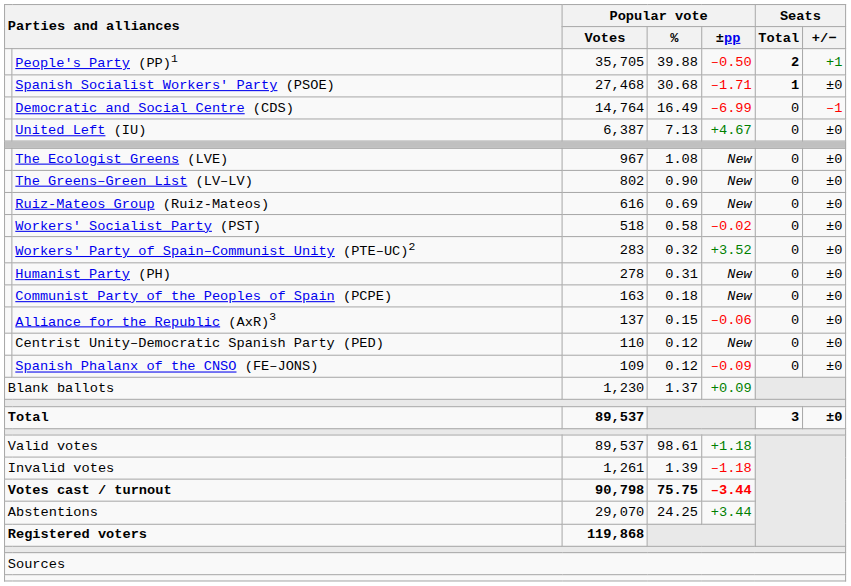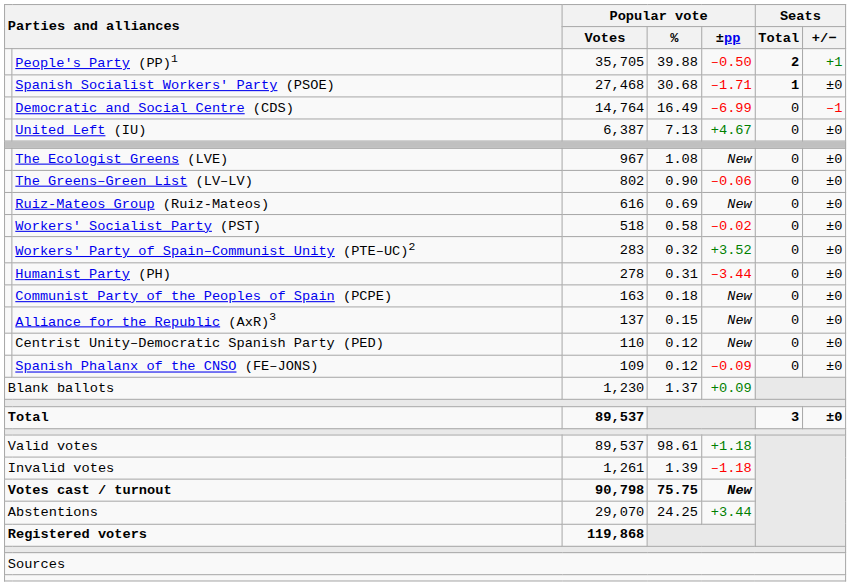(739, 181) New -> (731, 181) –0.06
(739, 274) New -> (731, 274) –3.44
(731, 320) –0.06 -> (739, 320) New
(731, 491) –3.44 -> (739, 491) New
